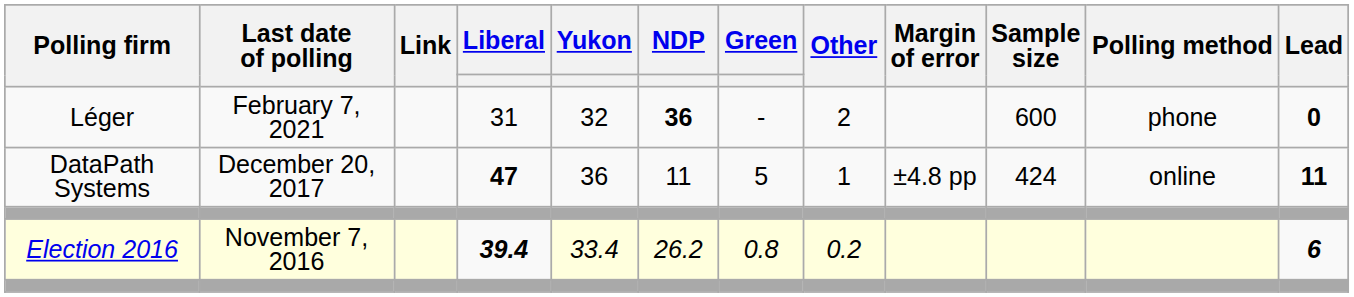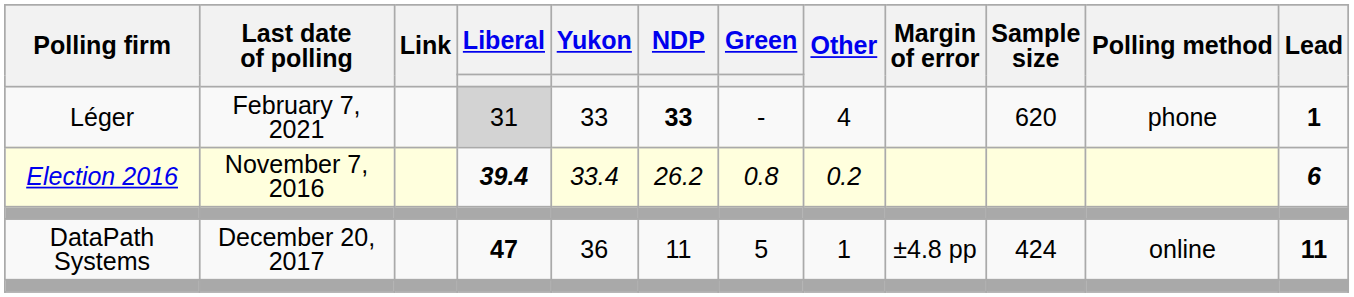(504, 117) no background -> (504, 117) lightgrey background
(594, 117) 32 -> (594, 117) 33
(678, 117) 36 -> (678, 117) 33
(844, 117) 2 -> (844, 117) 4
(1036, 117) 600 -> (1036, 117) 620
(1314, 117) 0 -> (1314, 117) 1
rows swapped: (102, 177) <-> (102, 250)
